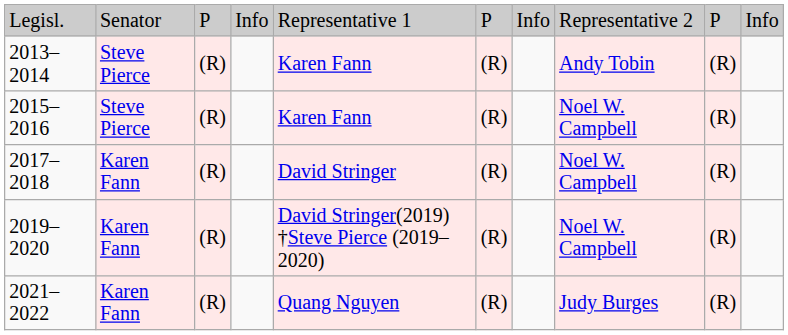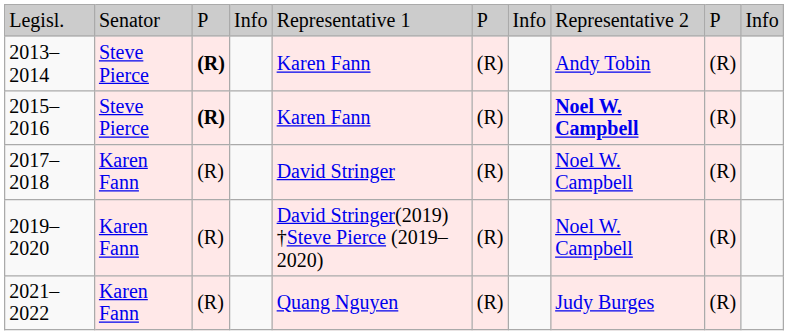(213, 63) normal -> (211, 63) bold
(213, 117) normal -> (211, 117) bold
(598, 117) normal -> (597, 117) bold
